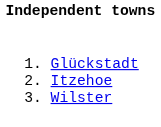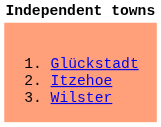(80, 81) no background -> (80, 81) lightsalmon background
